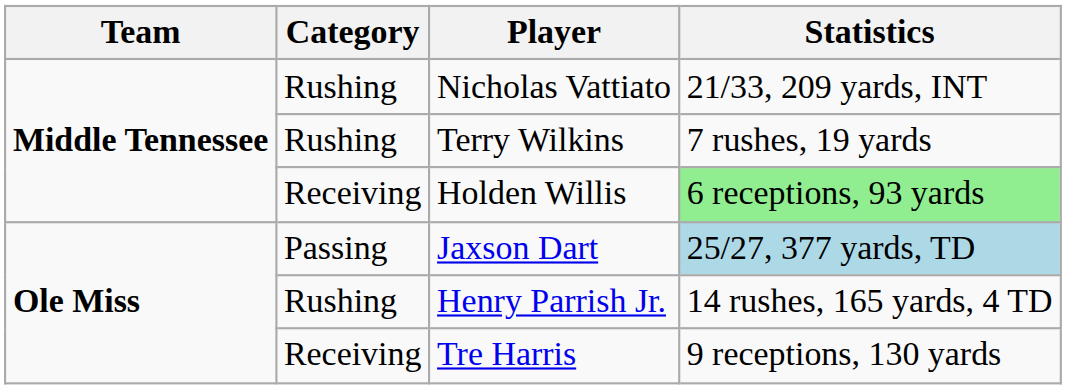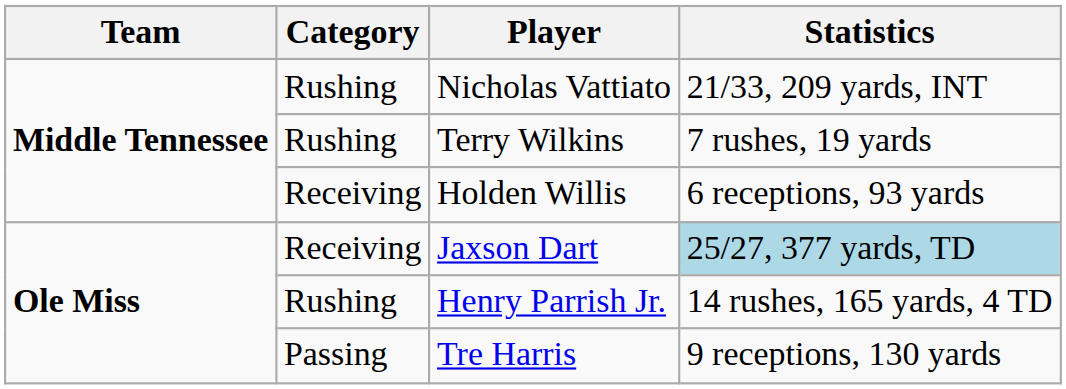(836, 193) lightgreen background -> (836, 193) no background
(336, 247) Passing -> (353, 247) Receiving
(353, 355) Receiving -> (336, 355) Passing
